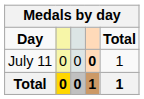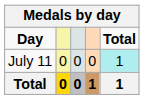(92, 61) bold -> (92, 61) normal
(120, 61) no background -> (120, 61) paleturquoise background
